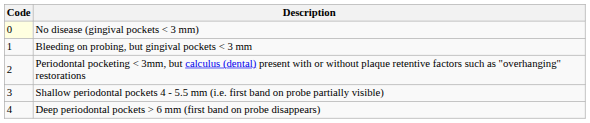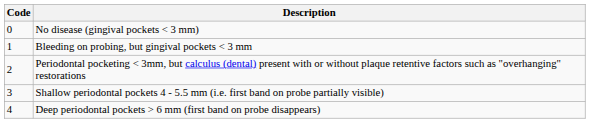(9, 30) lightyellow background -> (9, 30) no background
